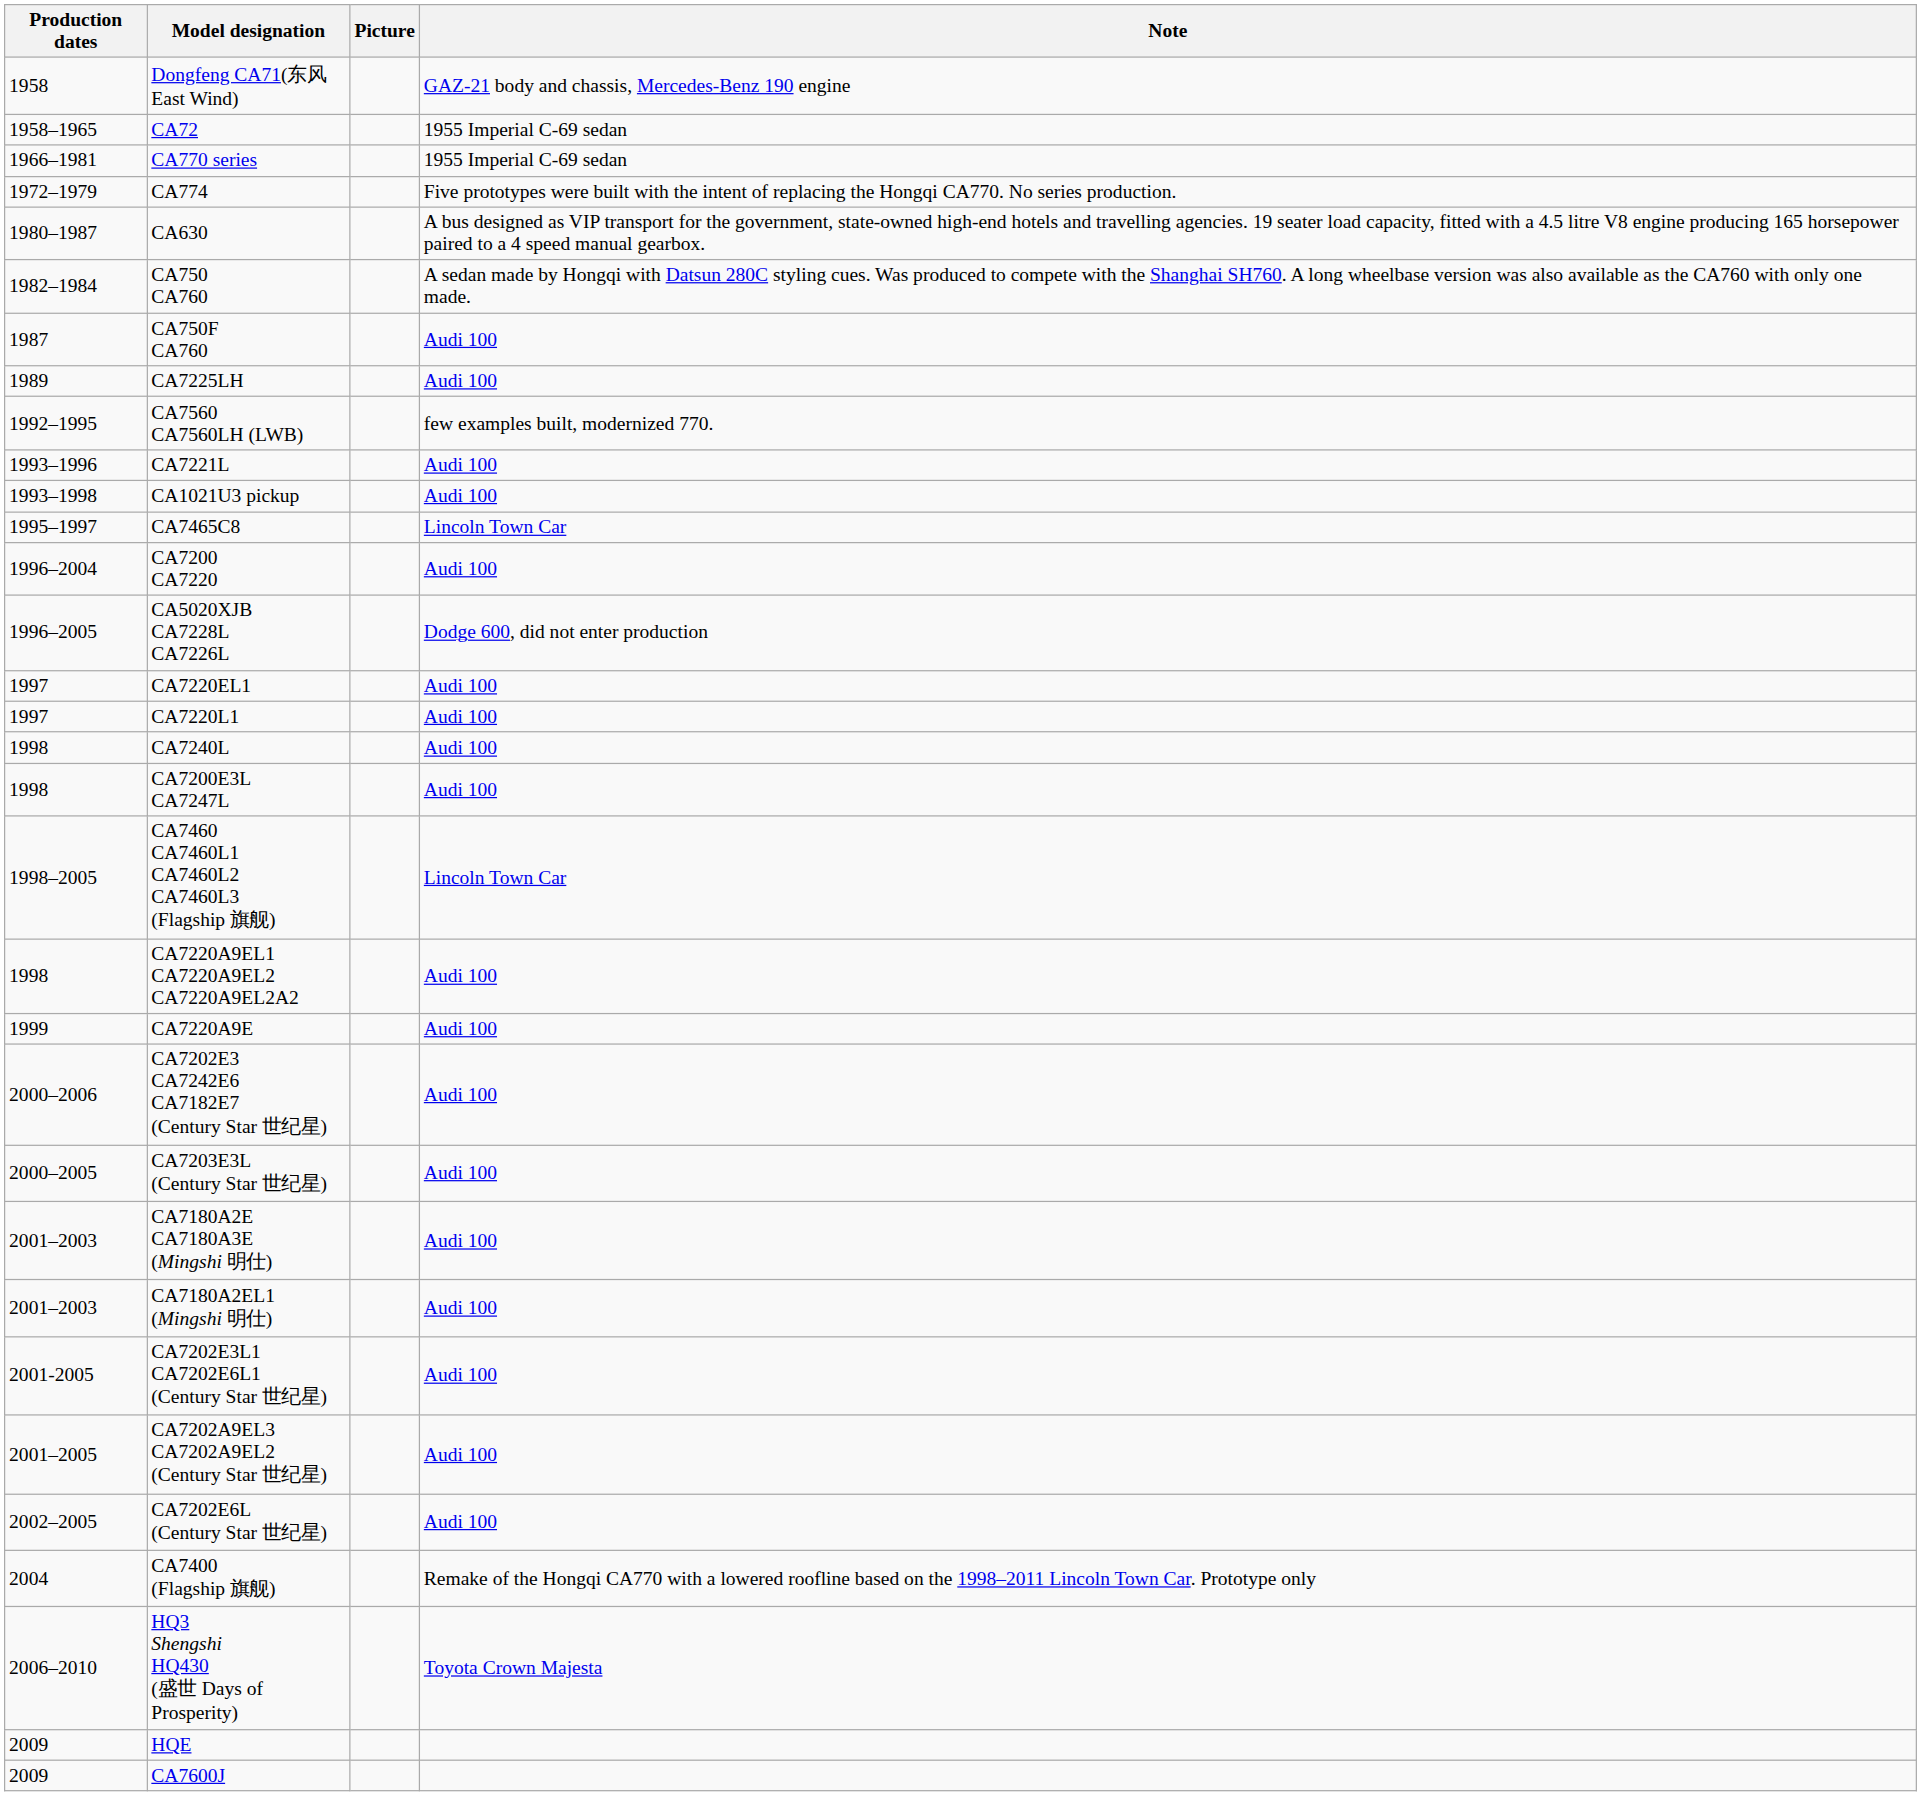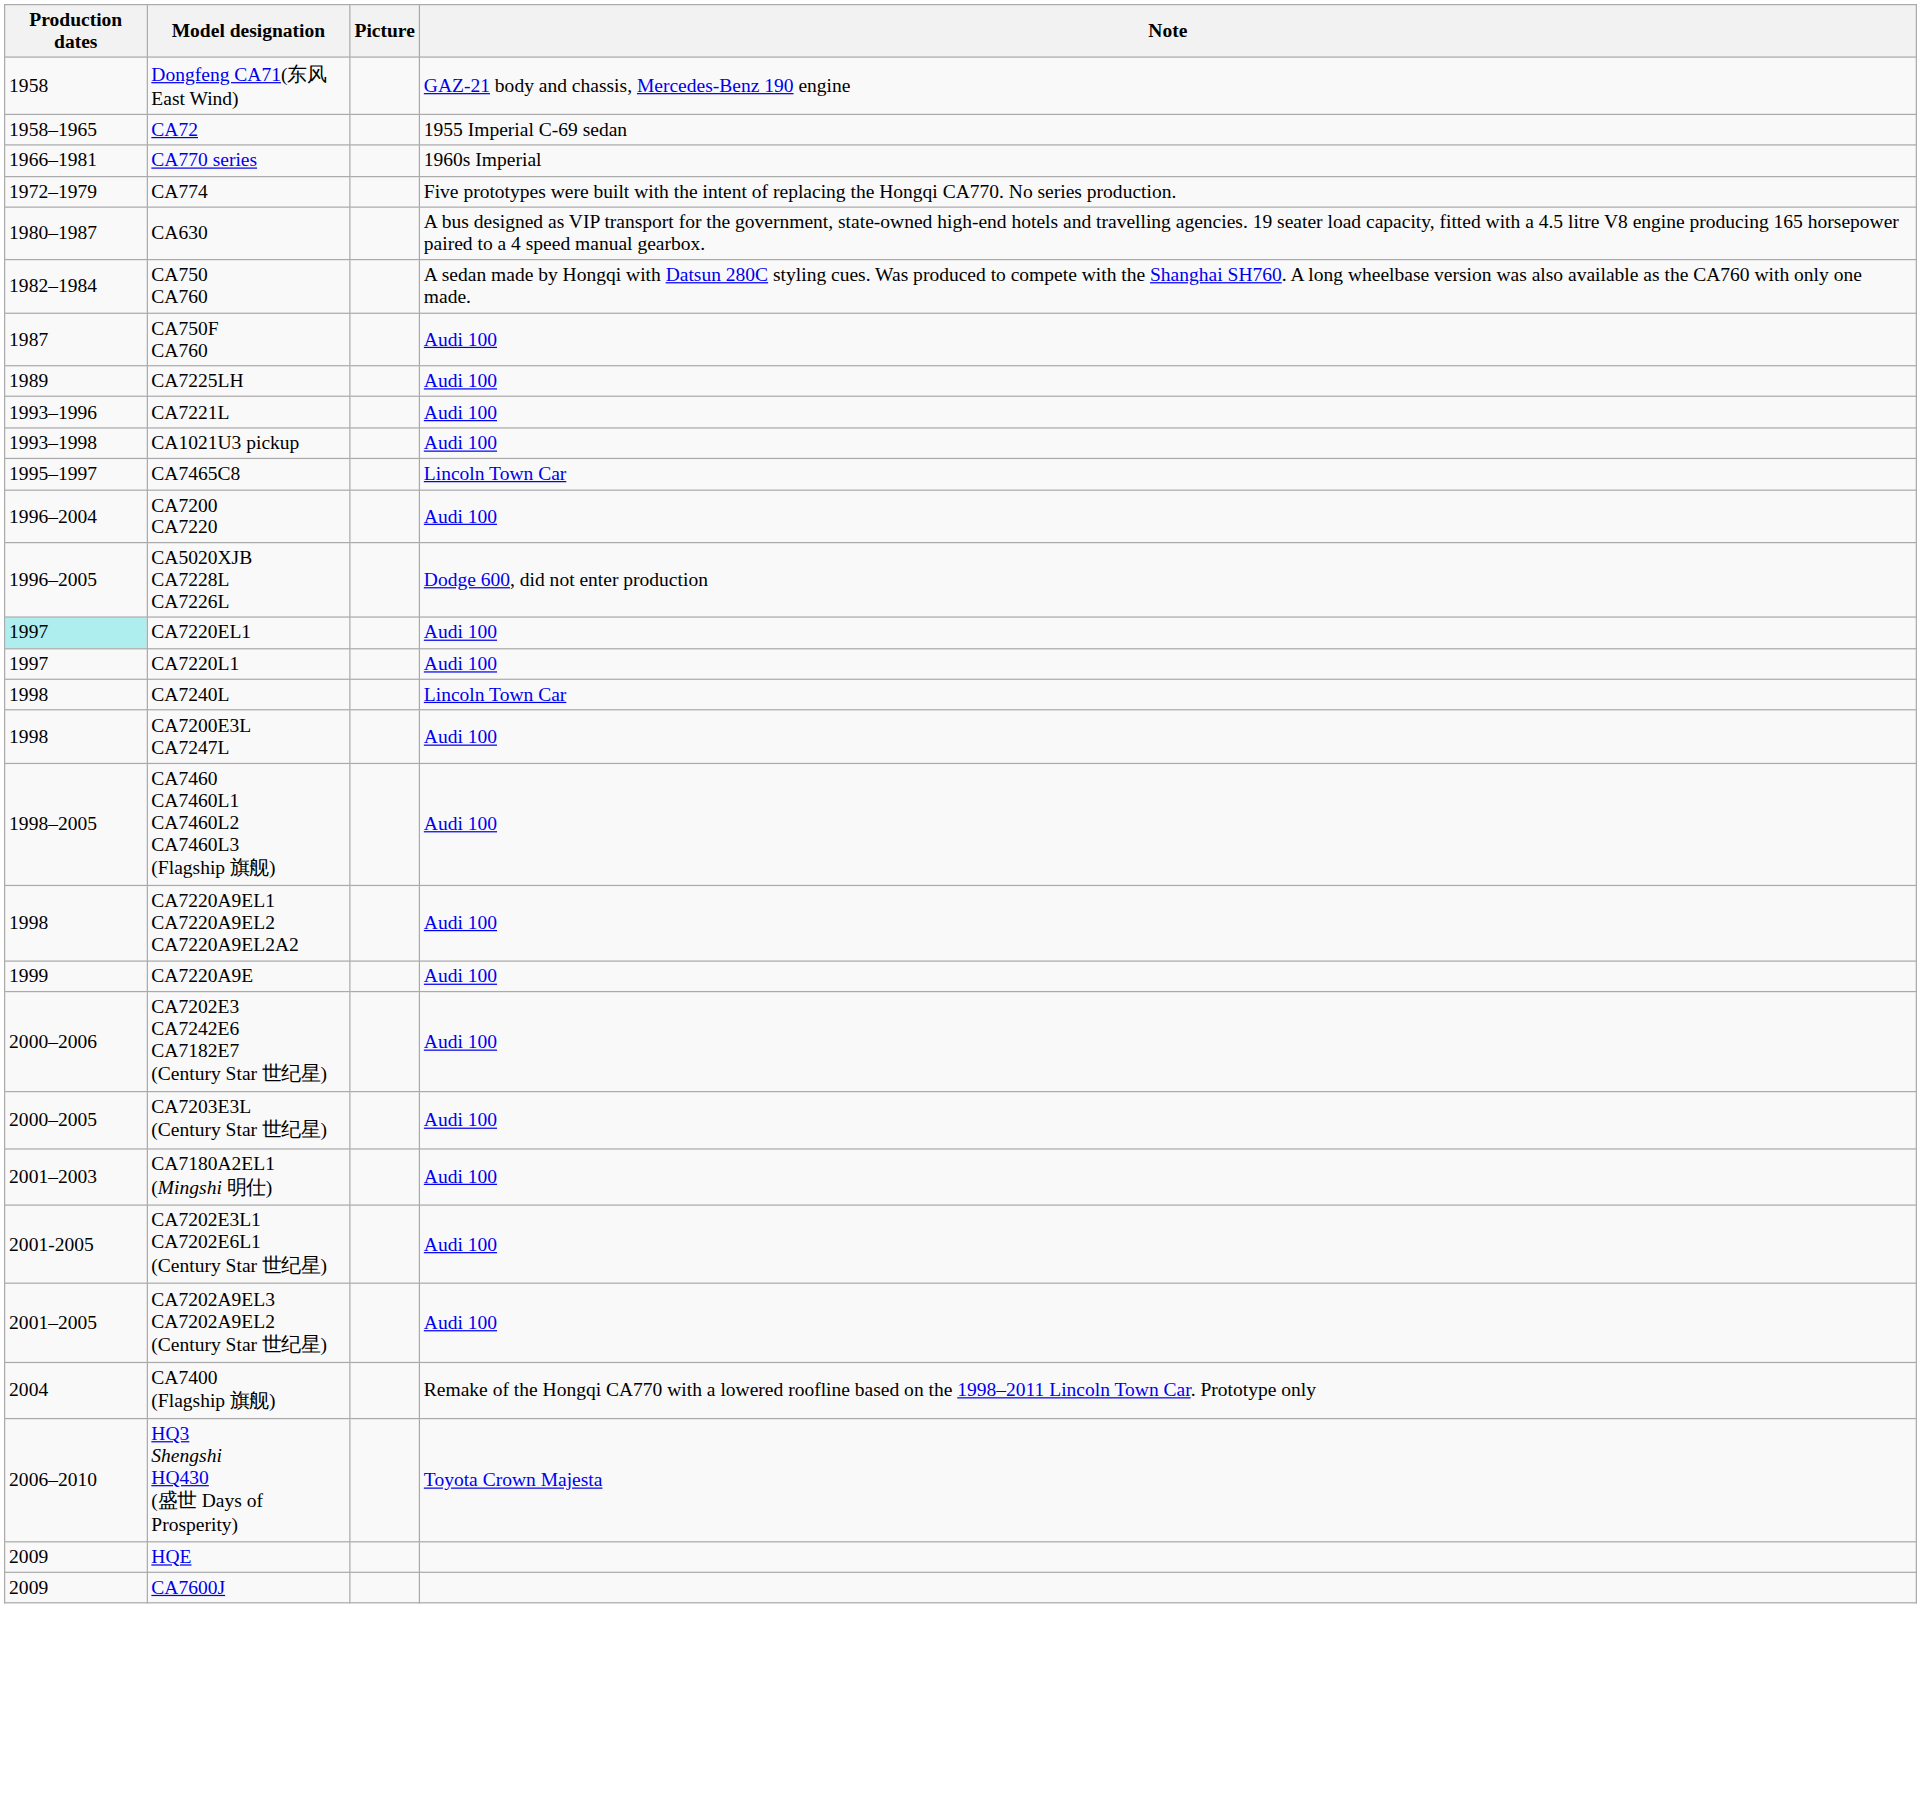(525, 160) 1955 Imperial C-69 sedan -> (483, 160) 1960s Imperial
- row: (227, 423)
(29, 685) no background -> (29, 632) paleturquoise background
(460, 747) Audi 100 -> (495, 694) Lincoln Town Car
(495, 877) Lincoln Town Car -> (460, 824) Audi 100
- row: (212, 1239)
- row: (239, 1520)
